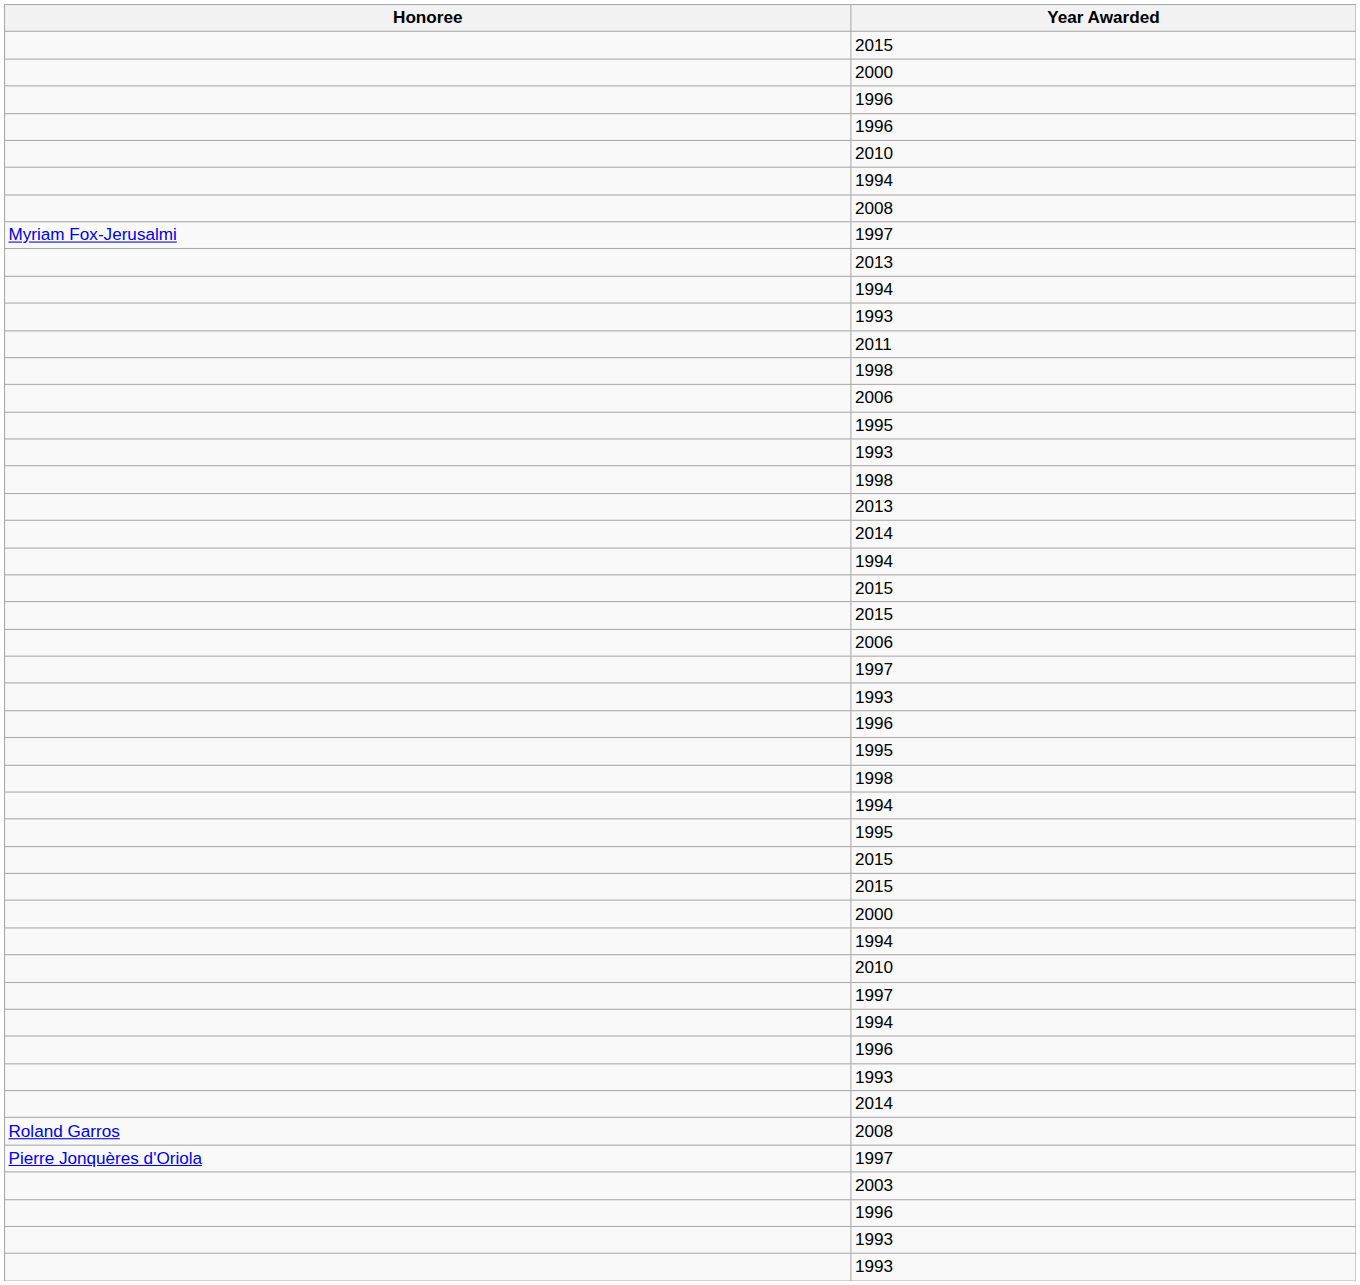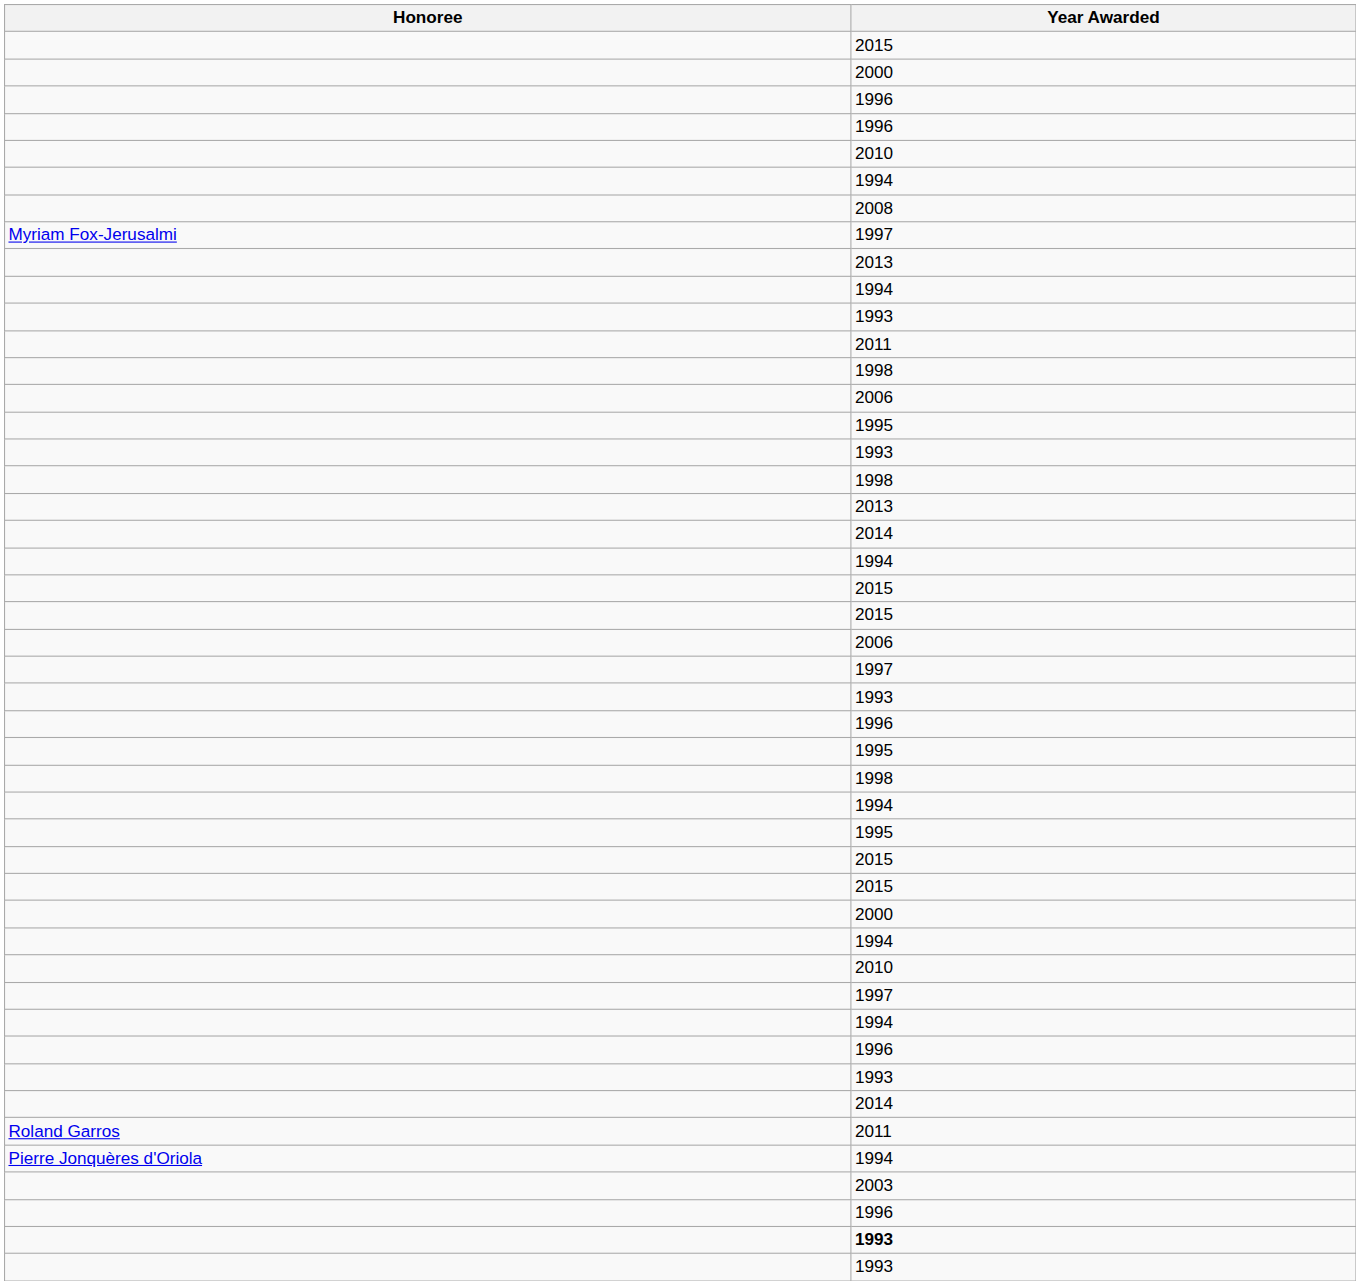(874, 1131) 2008 -> (873, 1131) 2011
(874, 1158) 1997 -> (874, 1158) 1994
(874, 1239) normal -> (874, 1239) bold
